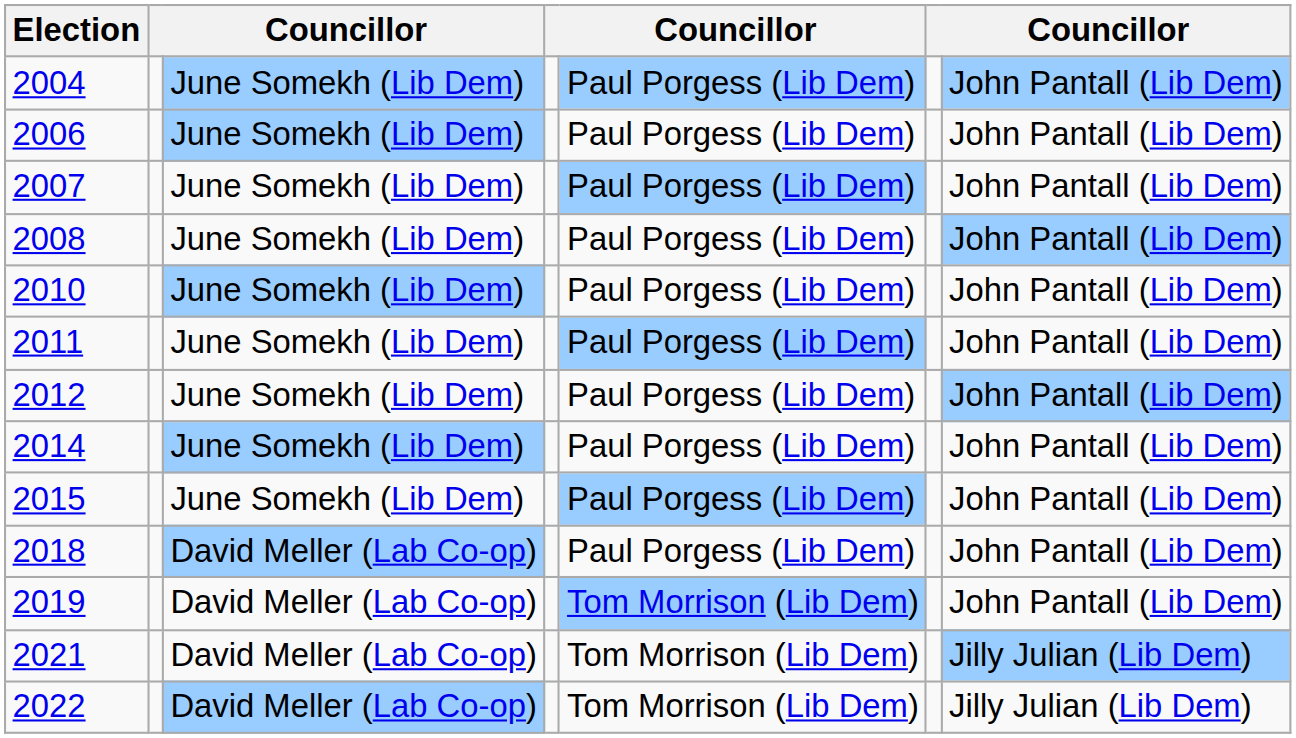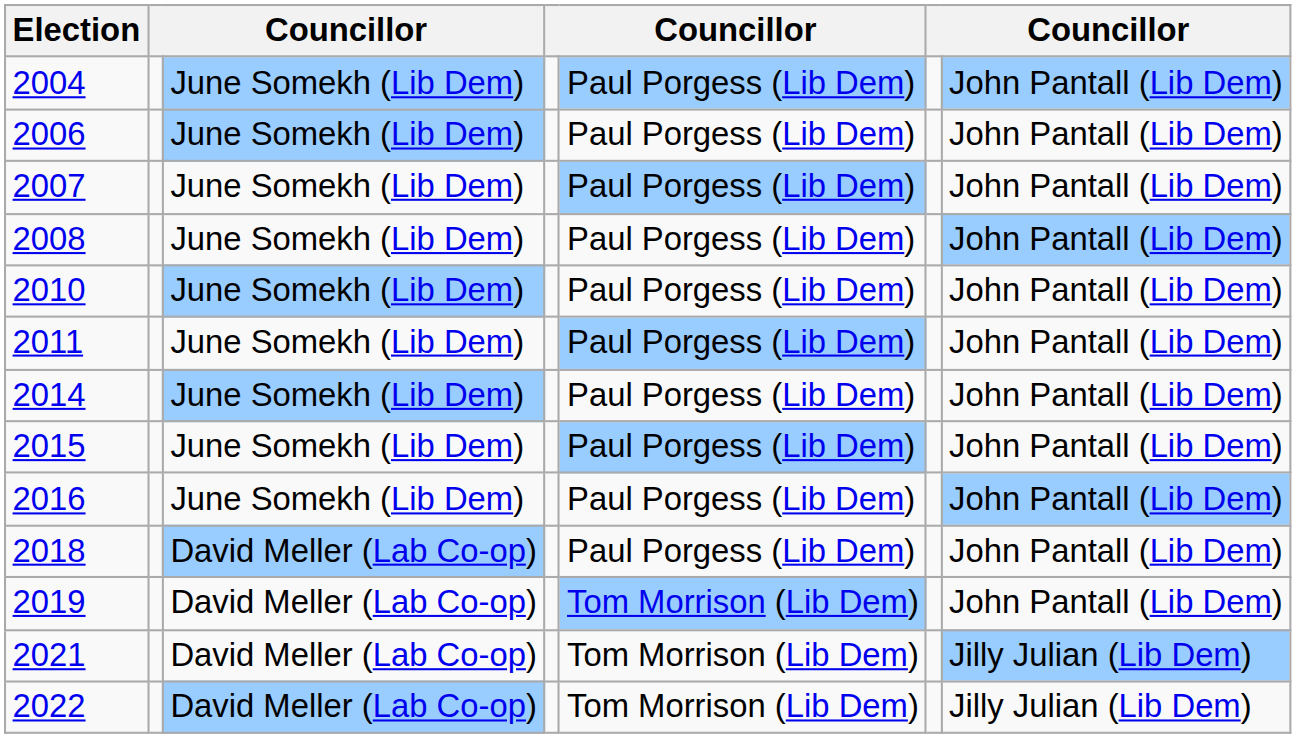- row: (49, 394)
+ row: (49, 498)
